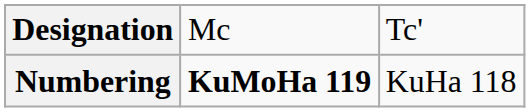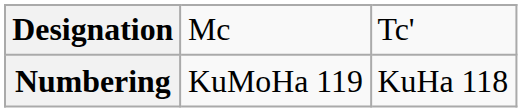(280, 80) bold -> (275, 80) normal
